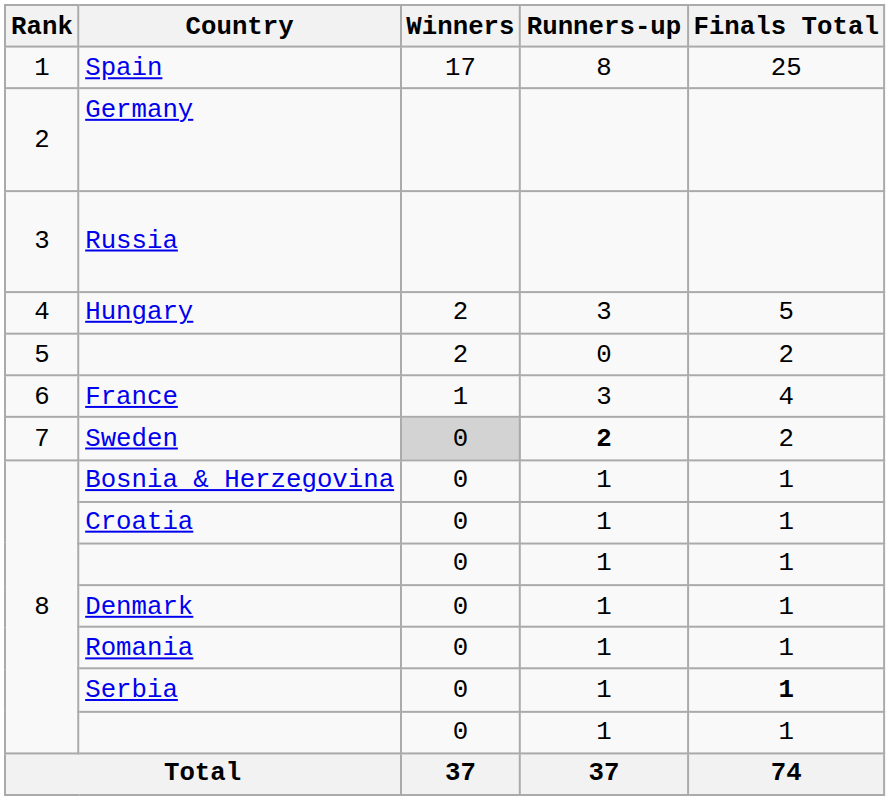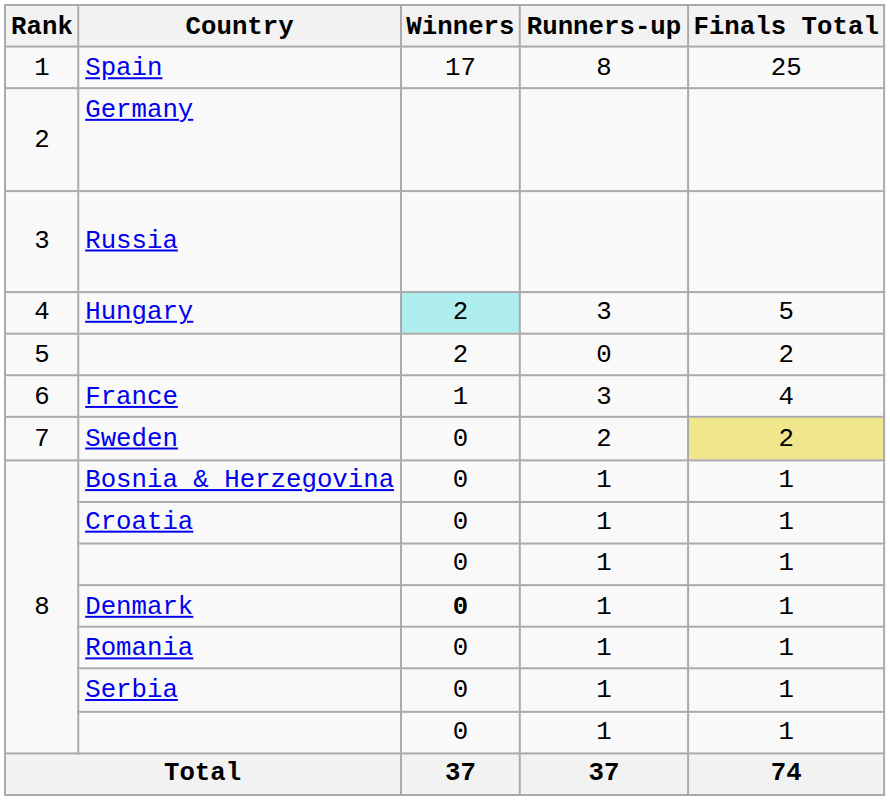(460, 313) no background -> (460, 313) paleturquoise background
(460, 438) lightgrey background -> (460, 438) no background
(604, 438) bold -> (604, 438) normal
(786, 438) no background -> (786, 438) khaki background
(460, 606) normal -> (460, 606) bold
(786, 690) bold -> (786, 690) normal
